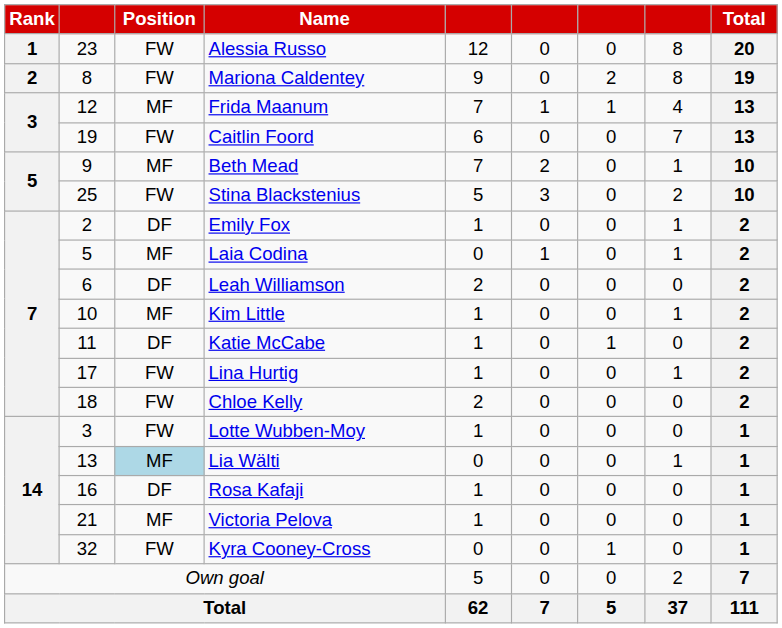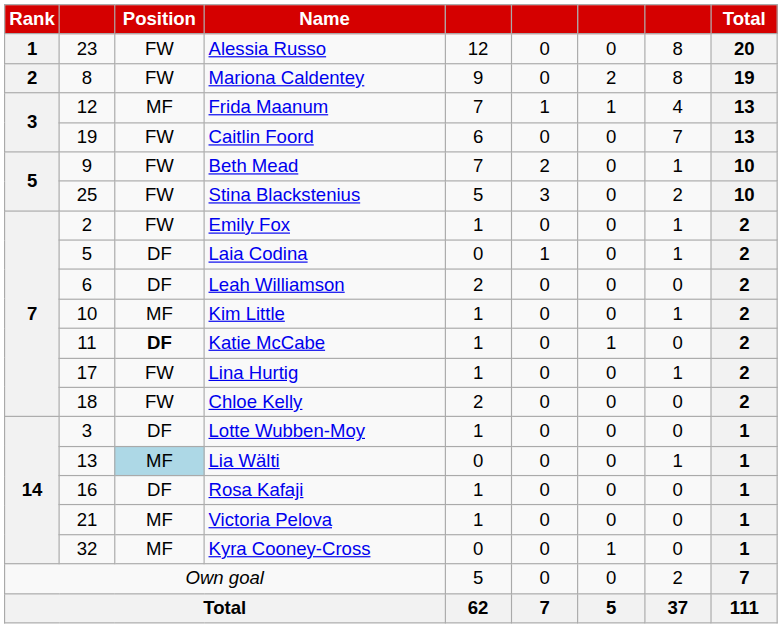(159, 166) MF -> (159, 166) FW
(159, 225) DF -> (159, 225) FW
(159, 254) MF -> (159, 254) DF
(159, 343) normal -> (159, 343) bold
(159, 431) FW -> (159, 431) DF
(159, 549) FW -> (159, 549) MF
